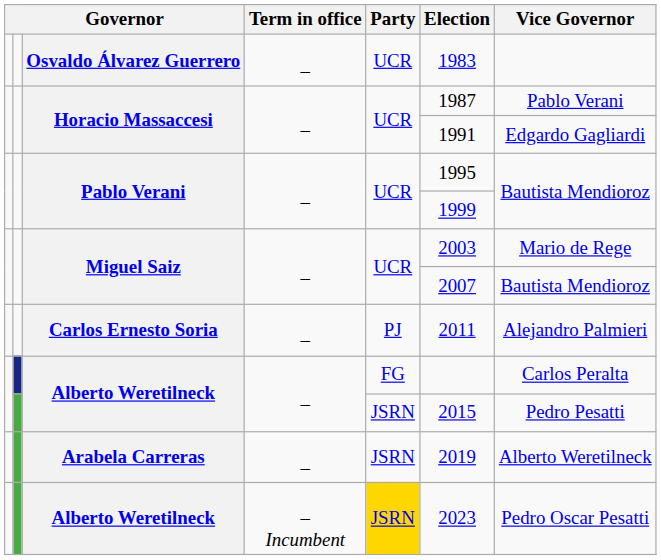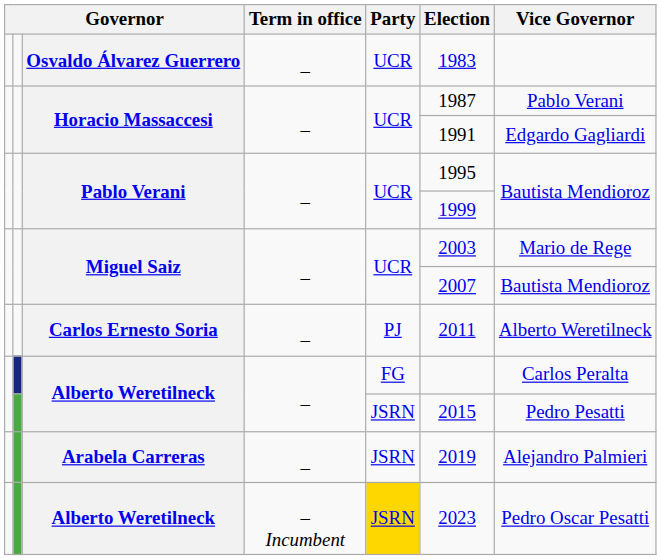(575, 329) Alejandro Palmieri -> (575, 329) Alberto Weretilneck
(575, 456) Alberto Weretilneck -> (575, 456) Alejandro Palmieri
